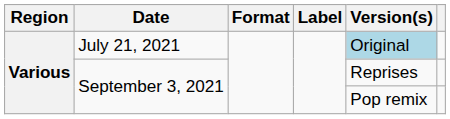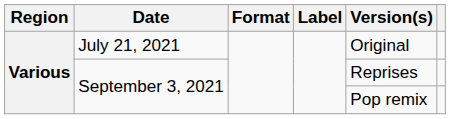(380, 45) lightblue background -> (380, 45) no background
